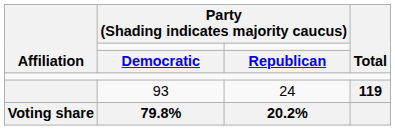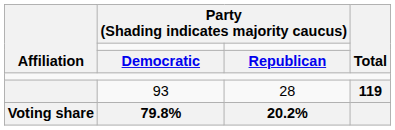(287, 91) 24 -> (287, 91) 28
